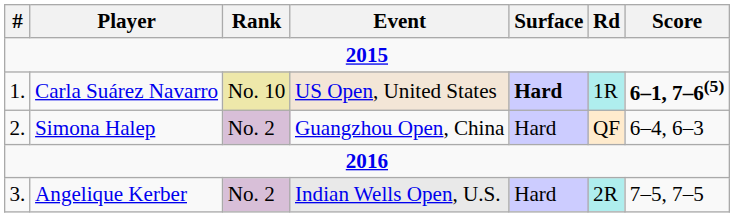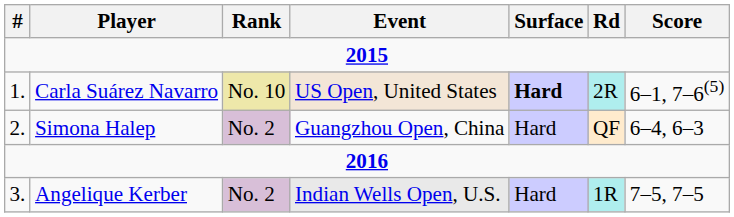(605, 91) 1R -> (605, 91) 2R
(677, 91) bold -> (677, 91) normal
(605, 194) 2R -> (605, 194) 1R
